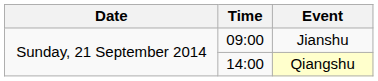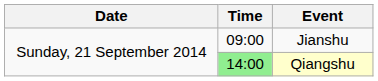(245, 64) no background -> (245, 64) lightgreen background
